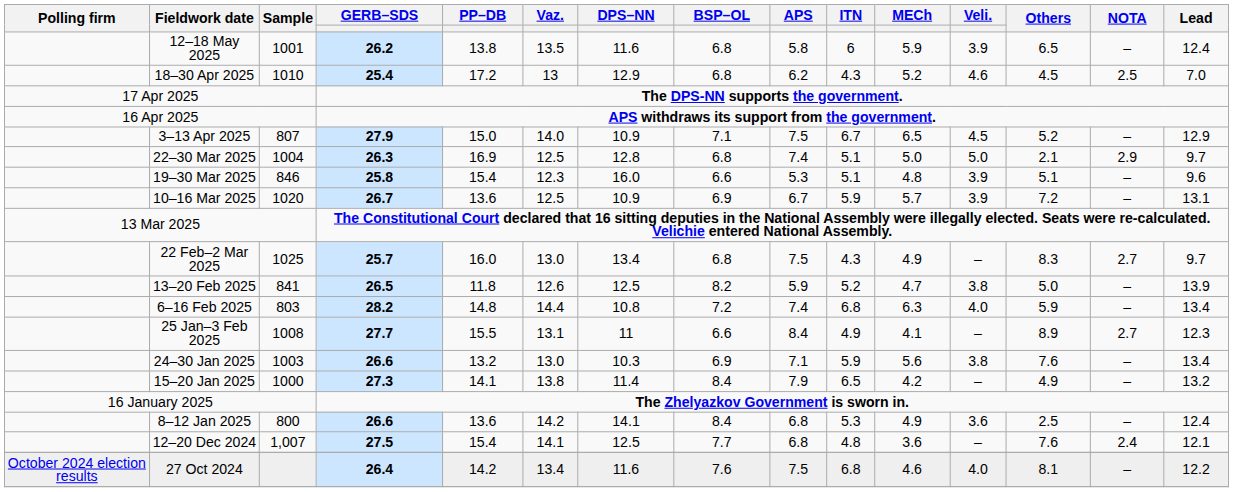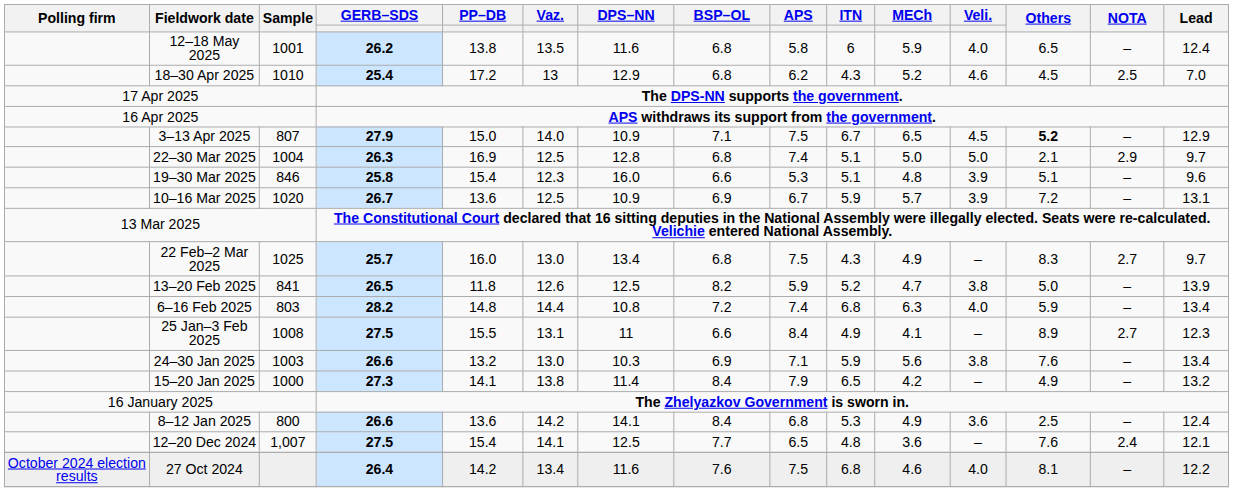(978, 49) 3.9 -> (978, 49) 4.0
(1048, 137) normal -> (1048, 137) bold
(379, 334) 27.7 -> (379, 334) 27.5
(798, 443) 6.8 -> (798, 443) 6.5
